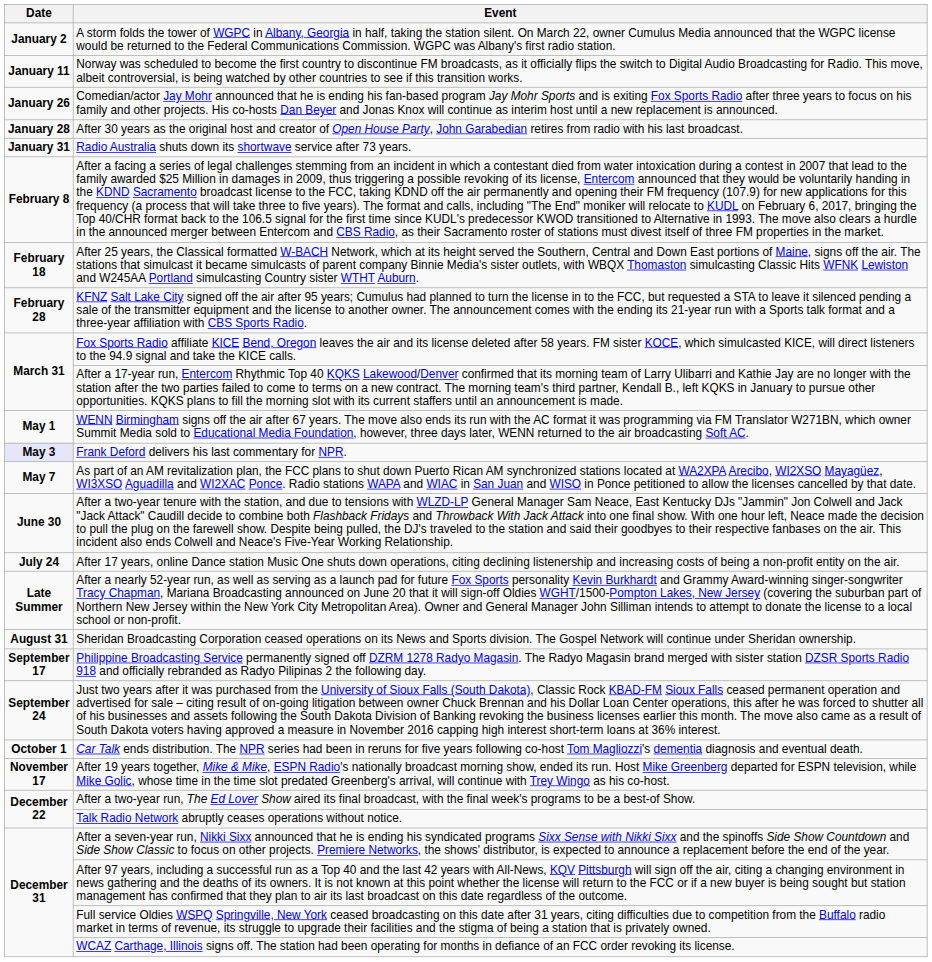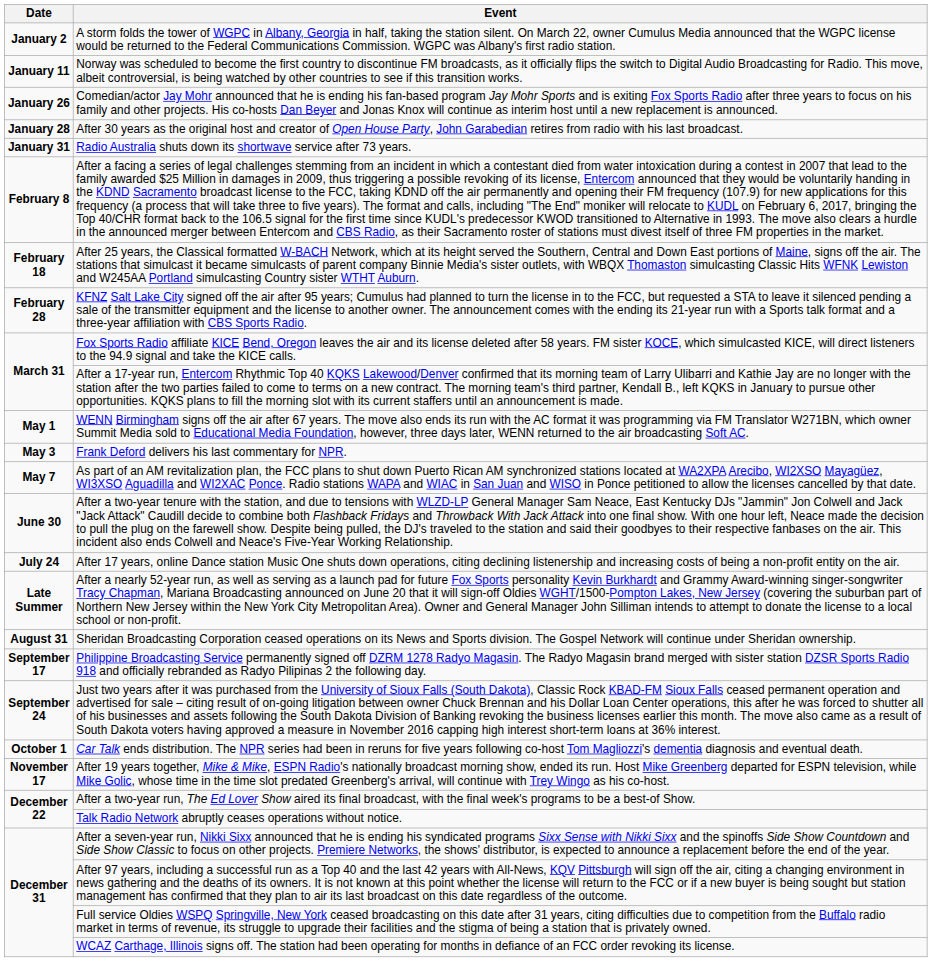(39, 452) lavender background -> (39, 452) no background
